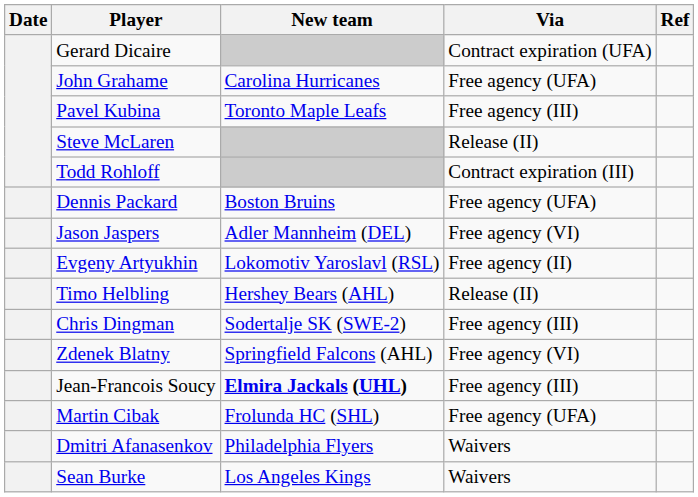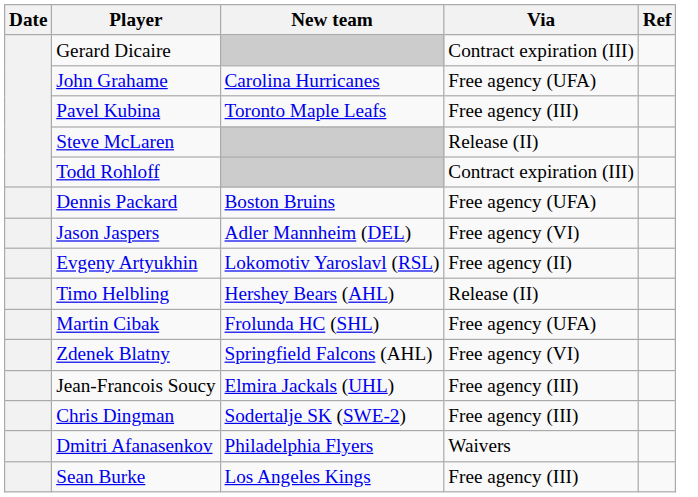(550, 50) Contract expiration (UFA) -> (541, 50) Contract expiration (III)
rows swapped: (108, 415) <-> (115, 324)
(316, 385) bold -> (309, 385) normal
(480, 476) Waivers -> (513, 476) Free agency (III)
